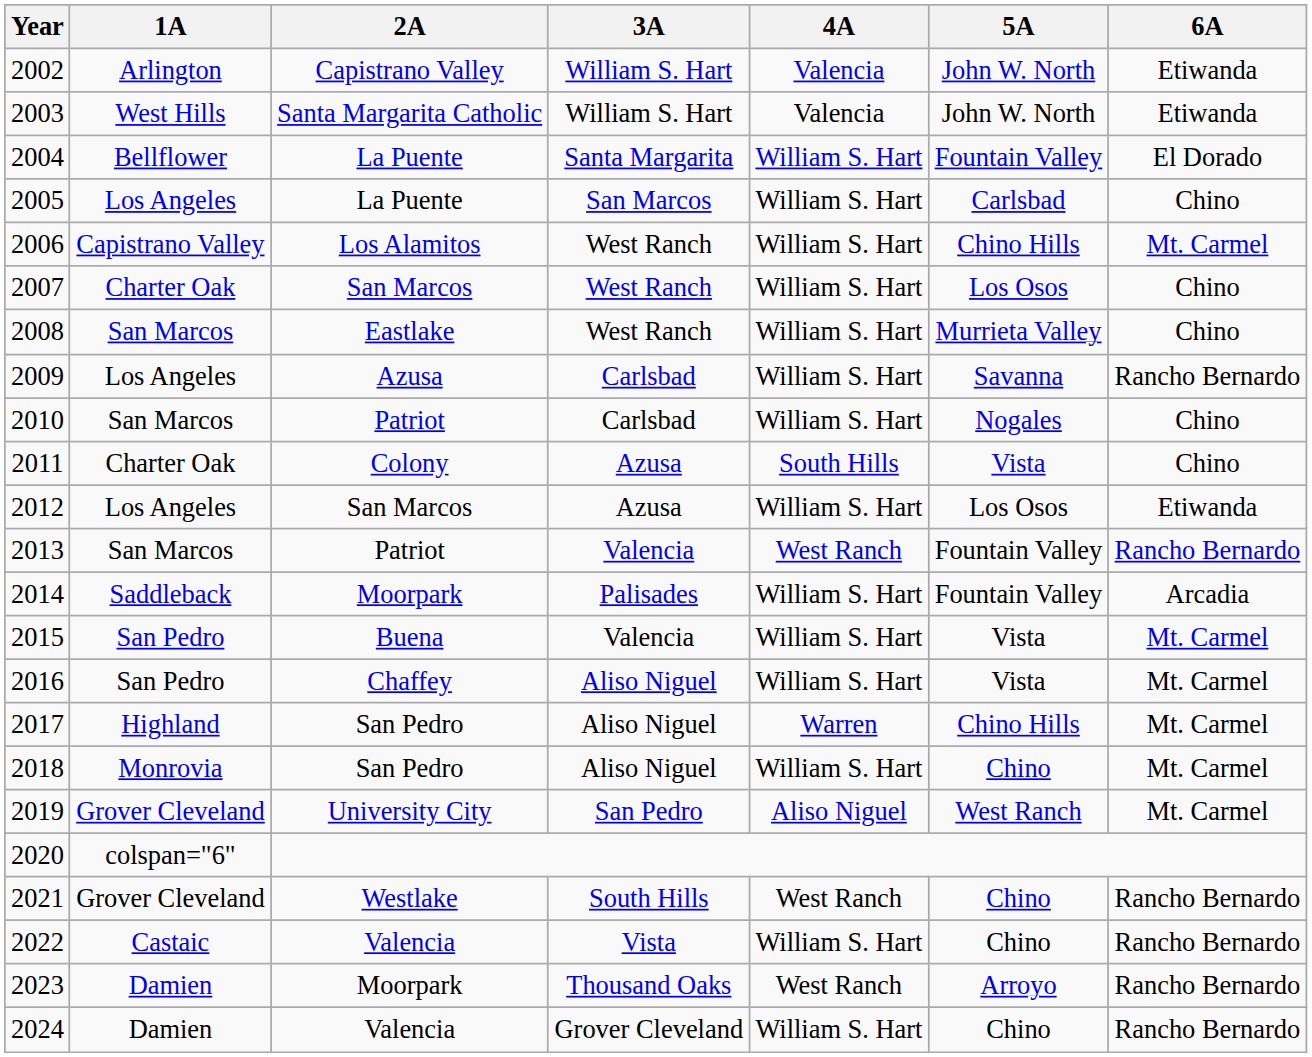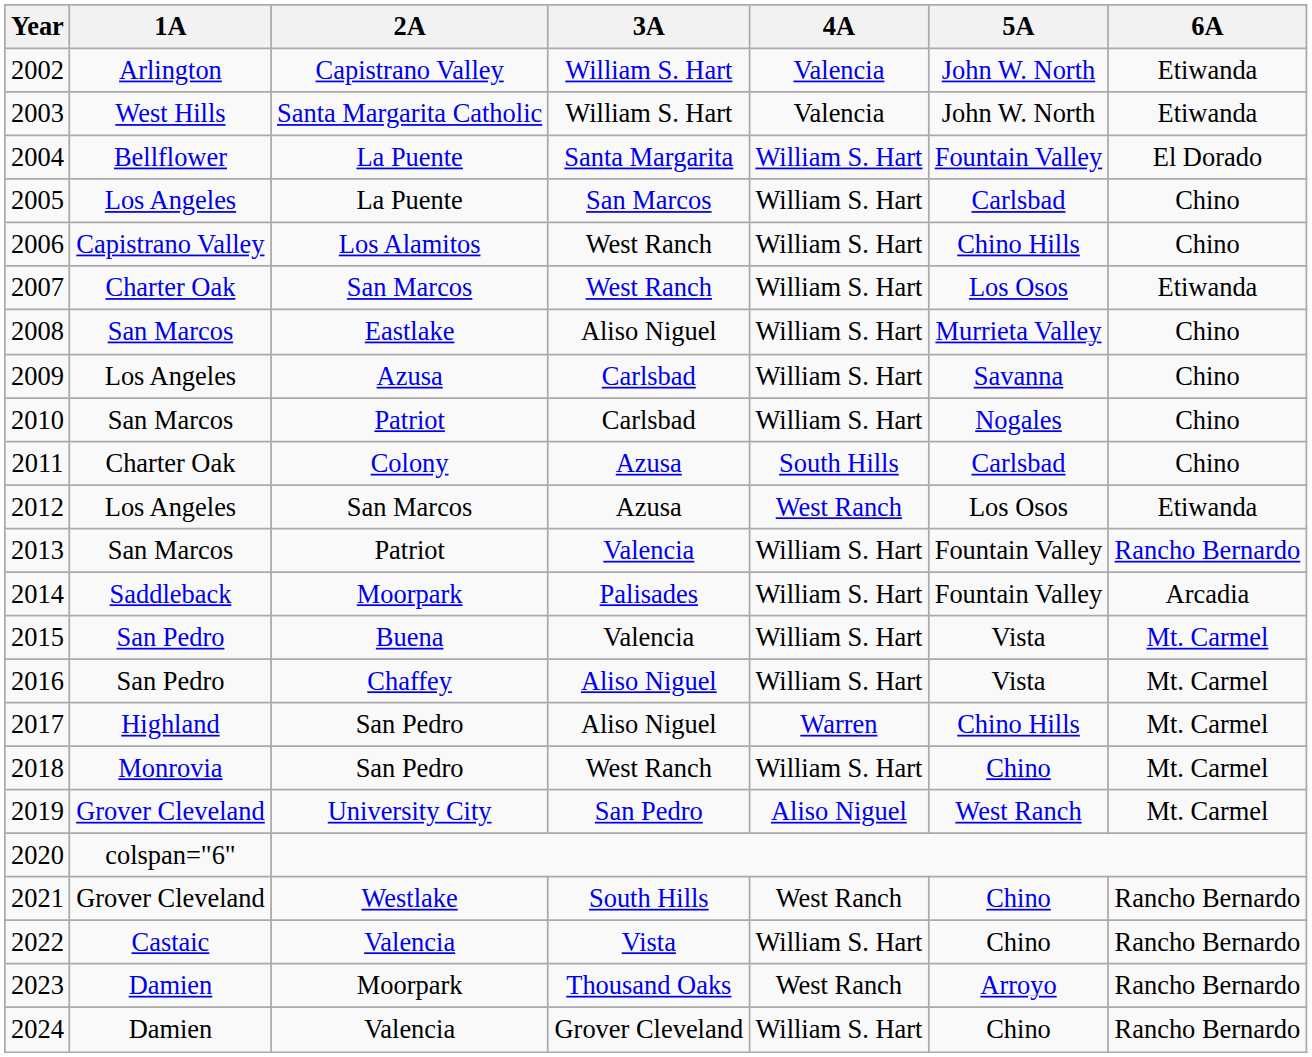(1207, 244) Mt. Carmel -> (1207, 244) Chino
(1207, 288) Chino -> (1207, 288) Etiwanda
(649, 331) West Ranch -> (649, 331) Aliso Niguel
(1207, 375) Rancho Bernardo -> (1207, 375) Chino
(1019, 462) Vista -> (1019, 462) Carlsbad
(839, 506) William S. Hart -> (839, 506) West Ranch
(839, 549) West Ranch -> (839, 549) William S. Hart
(649, 767) Aliso Niguel -> (649, 767) West Ranch
